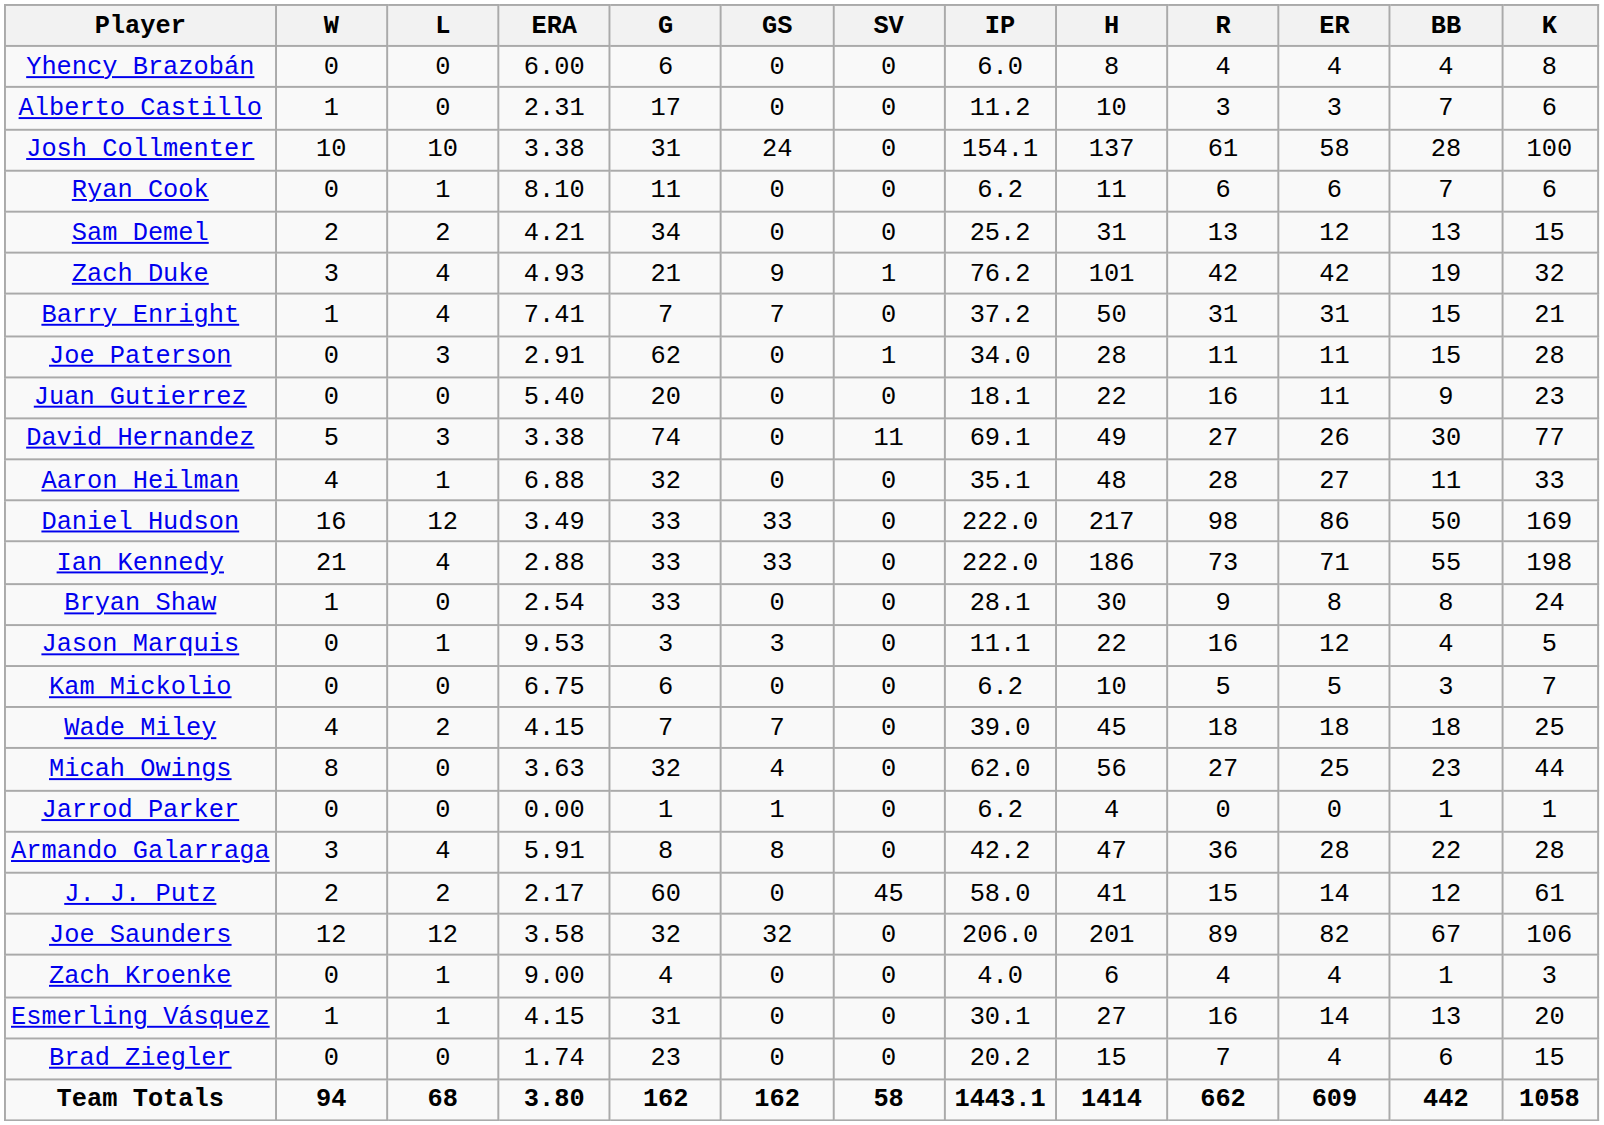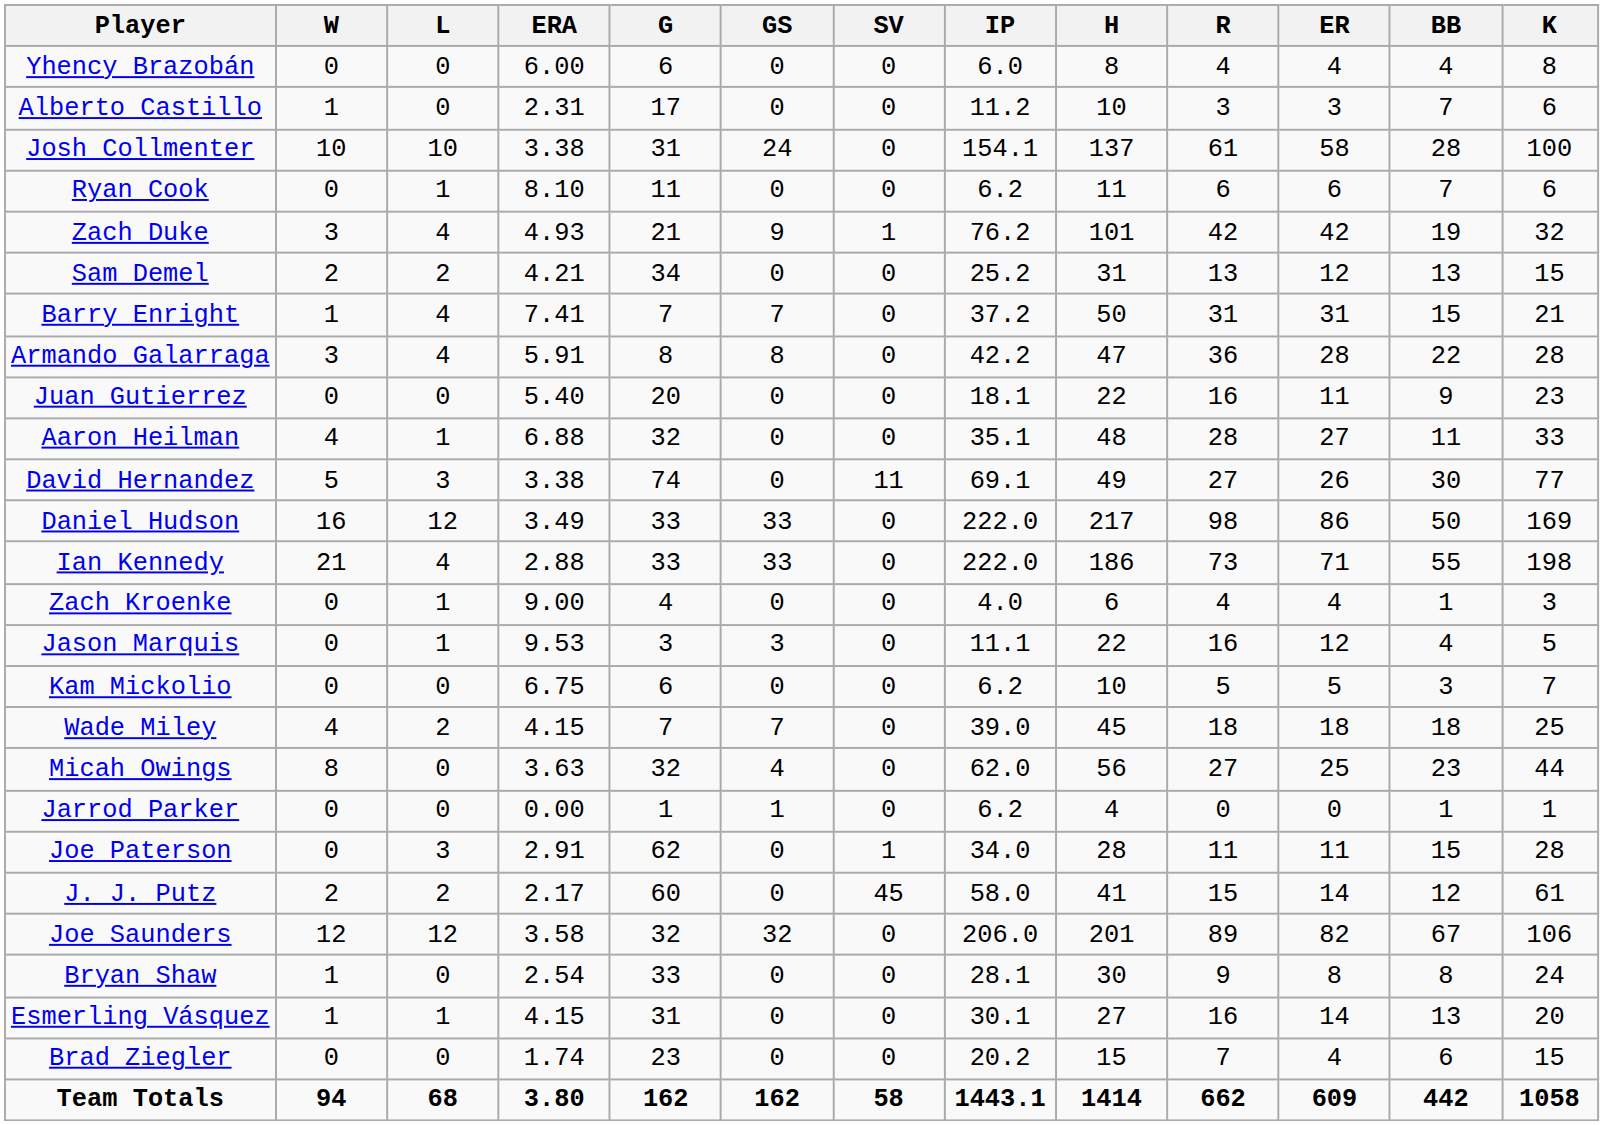rows swapped: (140, 232) <-> (140, 274)
rows swapped: (140, 852) <-> (140, 356)
rows swapped: (140, 439) <-> (140, 480)
rows swapped: (140, 976) <-> (140, 604)
